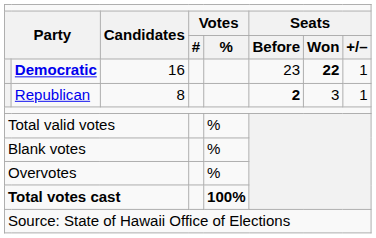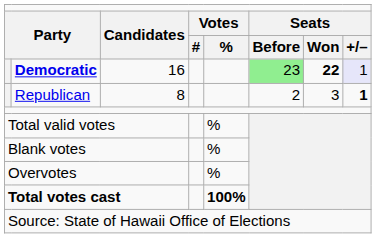(292, 71) no background -> (292, 71) lightgreen background
(363, 71) no background -> (363, 71) lavender background
(296, 94) bold -> (296, 94) normal
(363, 94) normal -> (363, 94) bold
